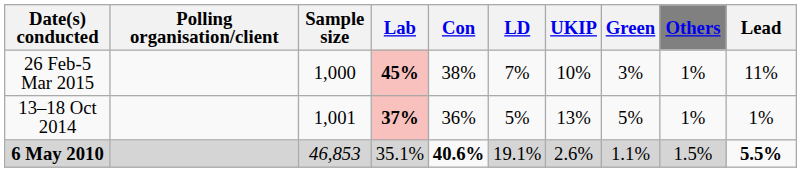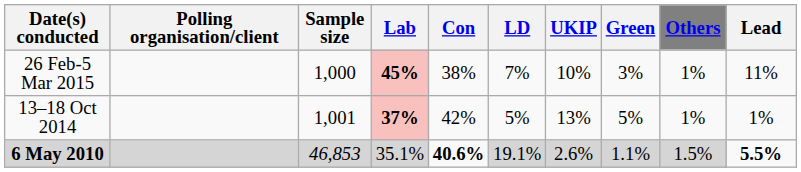(459, 118) 36% -> (459, 118) 42%
